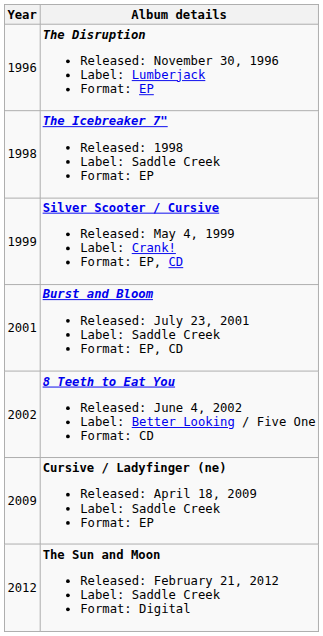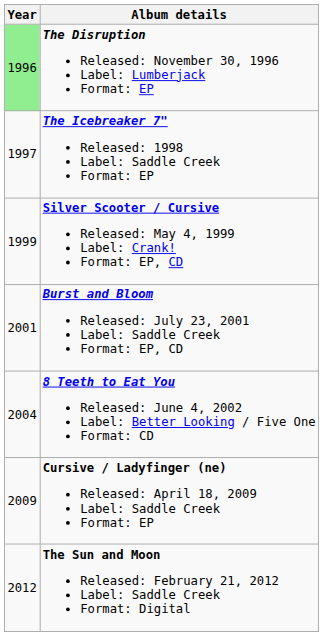(22, 68) no background -> (22, 68) lightgreen background
(22, 154) 1998 -> (22, 154) 1997
(22, 414) 2002 -> (22, 414) 2004
